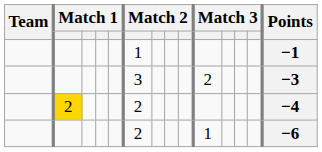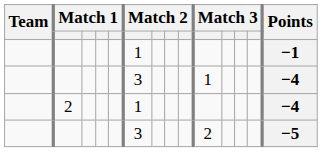(208, 79) 2 -> (208, 79) 1
(290, 79) −3 -> (290, 79) −4
(68, 106) gold background -> (68, 106) no background
(138, 106) 2 -> (138, 106) 1
(138, 133) 2 -> (138, 133) 3
(208, 133) 1 -> (208, 133) 2
(290, 133) −6 -> (290, 133) −5
